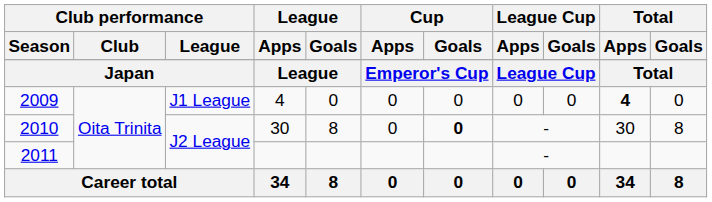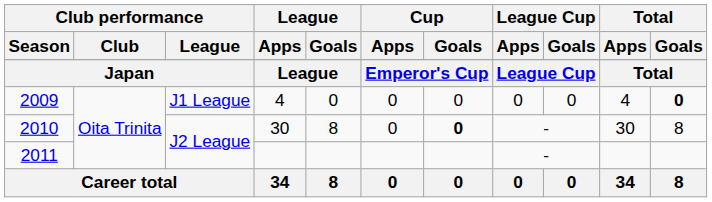(625, 100) bold -> (625, 100) normal
(679, 100) normal -> (679, 100) bold
